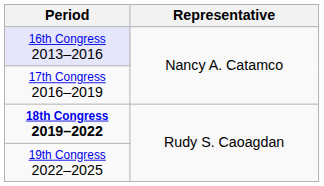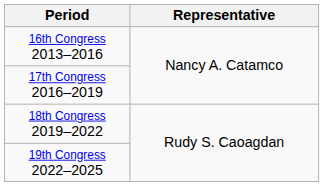(67, 47) lavender background -> (67, 47) no background
(67, 123) bold -> (67, 124) normal
